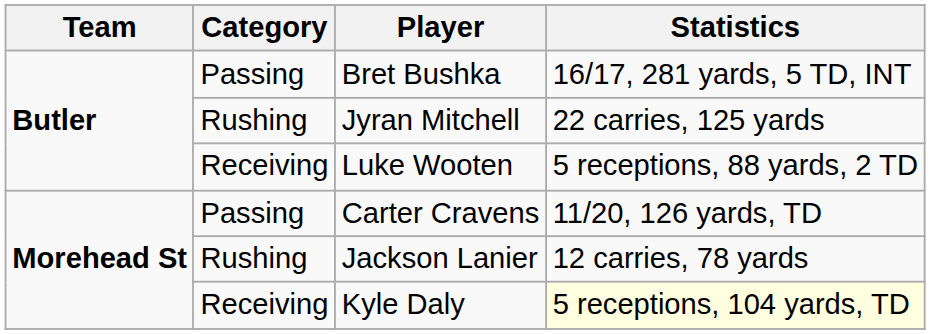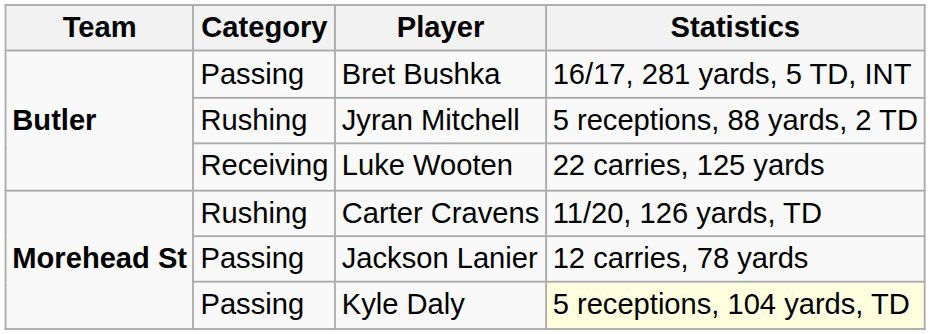(689, 120) 22 carries, 125 yards -> (735, 120) 5 receptions, 88 yards, 2 TD
(735, 166) 5 receptions, 88 yards, 2 TD -> (689, 166) 22 carries, 125 yards
(252, 212) Passing -> (254, 212) Rushing
(254, 258) Rushing -> (252, 258) Passing
(264, 304) Receiving -> (252, 304) Passing
